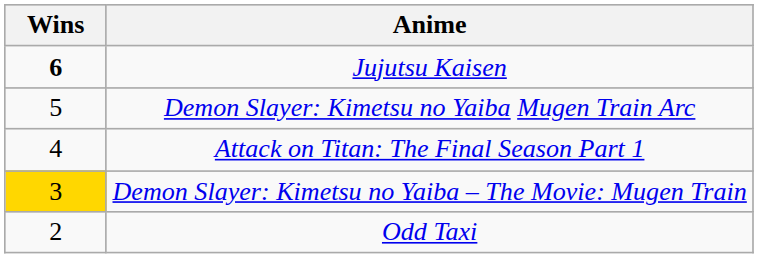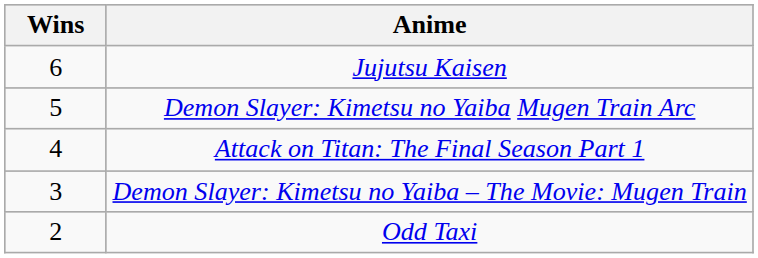(56, 66) bold -> (56, 66) normal
(56, 190) gold background -> (56, 190) no background
